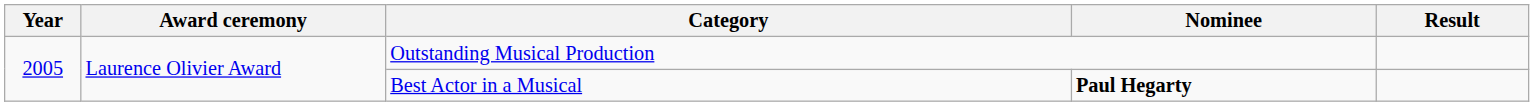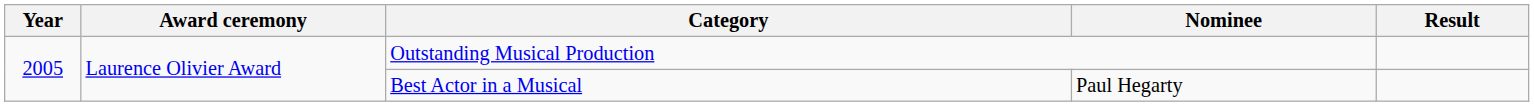(1134, 85) bold -> (1129, 85) normal
